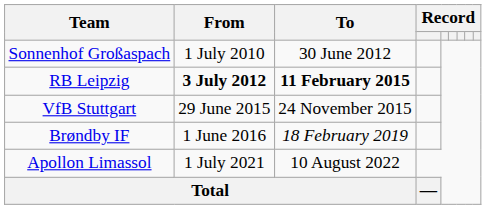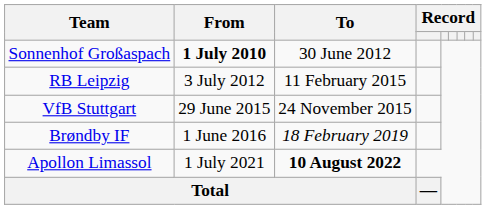(224, 53) normal -> (224, 53) bold
(224, 80) bold -> (224, 80) normal
(345, 80) bold -> (345, 80) normal
(345, 163) normal -> (345, 163) bold
